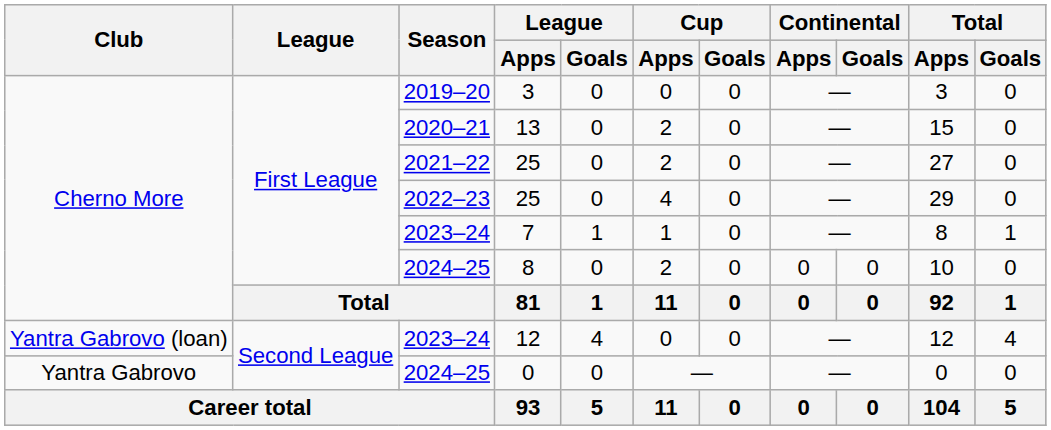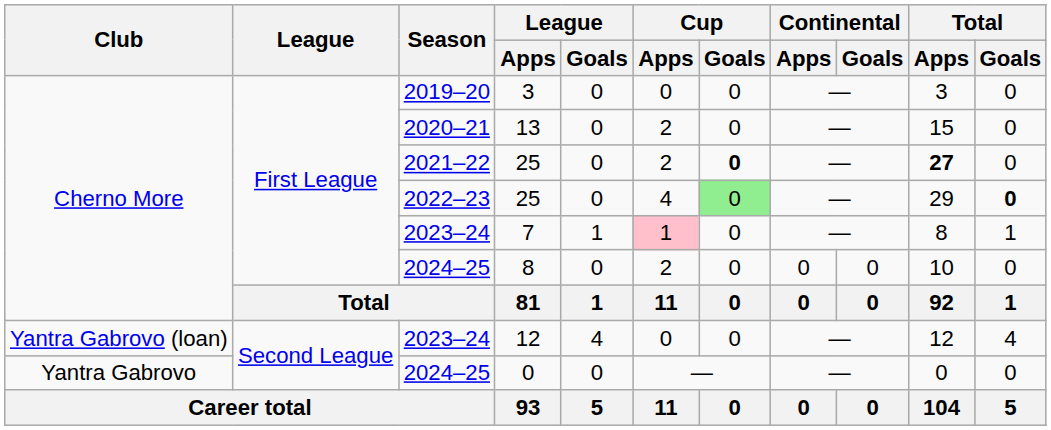(735, 163) normal -> (735, 163) bold
(941, 163) normal -> (941, 163) bold
(735, 198) no background -> (735, 198) lightgreen background
(1010, 198) normal -> (1010, 198) bold
(666, 233) no background -> (666, 233) pink background
